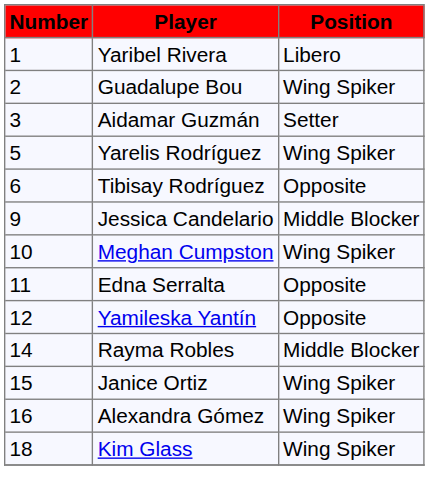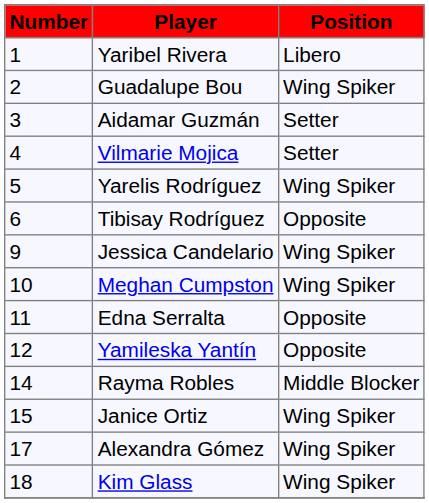+ row: (168, 153)
(351, 218) Middle Blocker -> (339, 251) Wing Spiker
(21, 416) 16 -> (21, 449) 17
